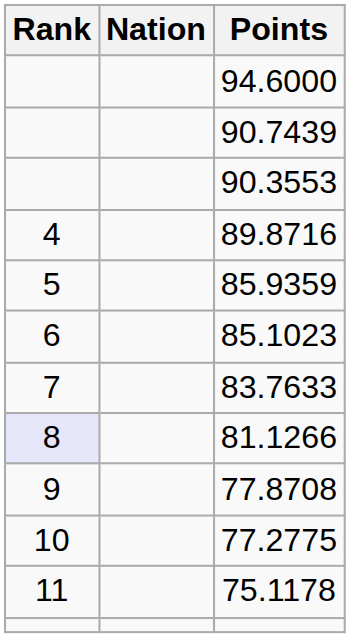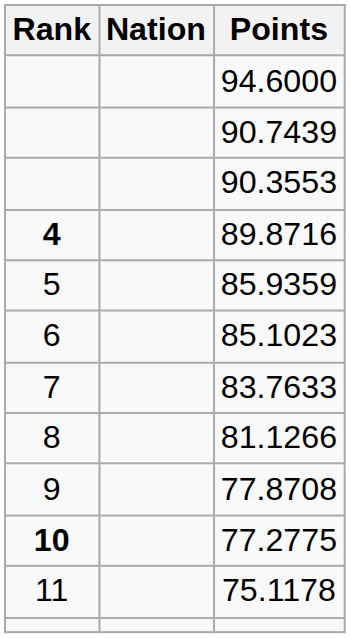(52, 234) normal -> (52, 234) bold
(52, 438) lavender background -> (52, 438) no background
(52, 540) normal -> (52, 540) bold
